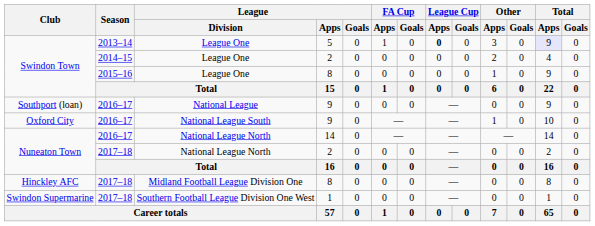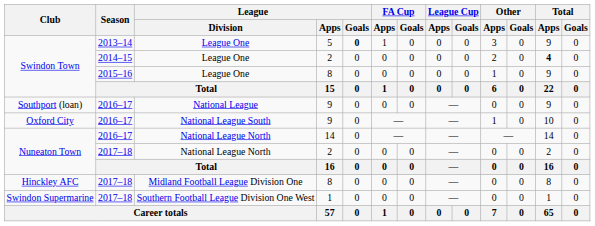(357, 43) normal -> (357, 43) bold
(439, 43) bold -> (439, 43) normal
(549, 43) lavender background -> (549, 43) no background
(549, 58) normal -> (549, 58) bold
